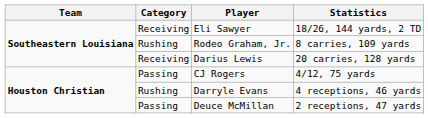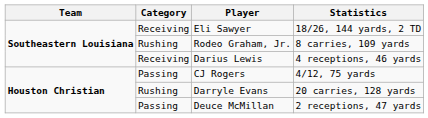(356, 59) 20 carries, 128 yards -> (358, 59) 4 receptions, 46 yards
(358, 90) 4 receptions, 46 yards -> (356, 90) 20 carries, 128 yards
